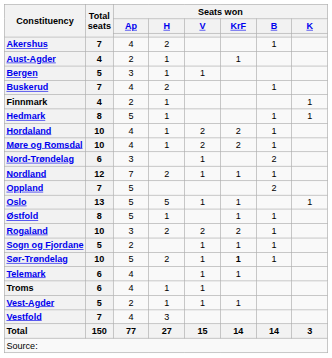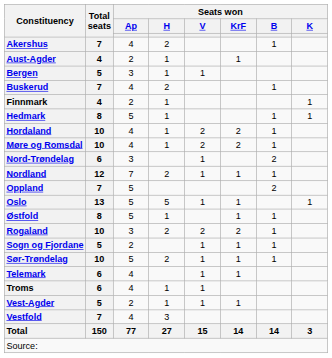(238, 260) bold -> (238, 260) normal
